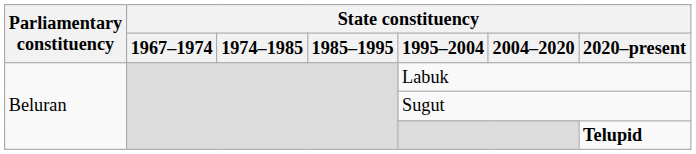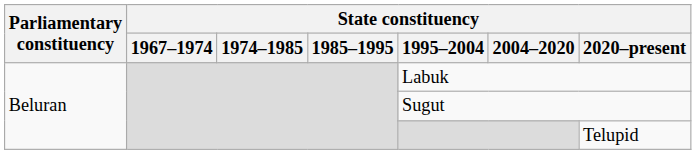(613, 134) bold -> (611, 134) normal
